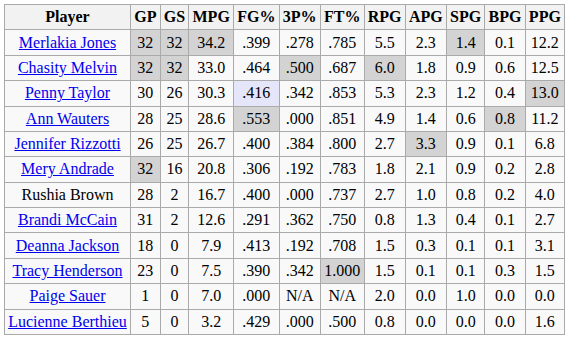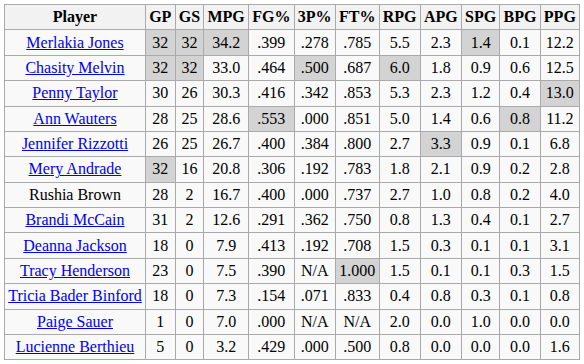(256, 93) lavender background -> (271, 93) no background
(385, 118) 4.9 -> (400, 118) 5.0
(300, 270) .342 -> (315, 270) N/A
+ row: (75, 296)
